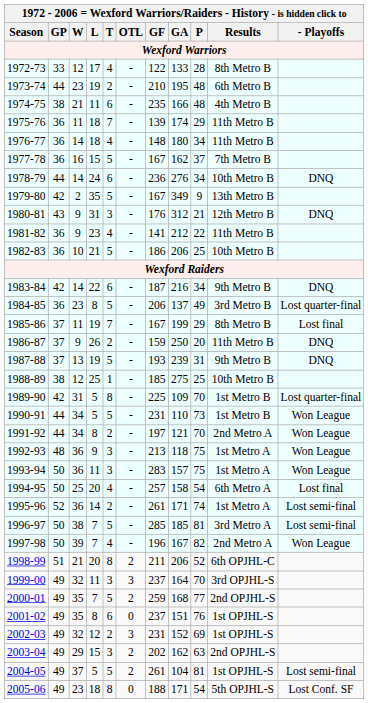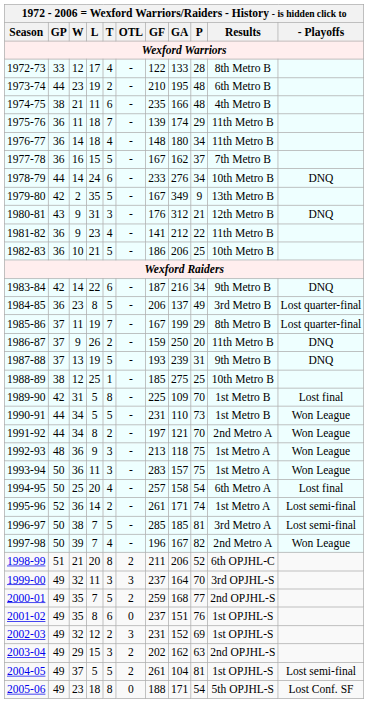(157, 178) 236 -> (157, 178) 233
(321, 324) Lost final -> (321, 324) Lost quarter-final
(321, 397) Lost quarter-final -> (321, 397) Lost final
